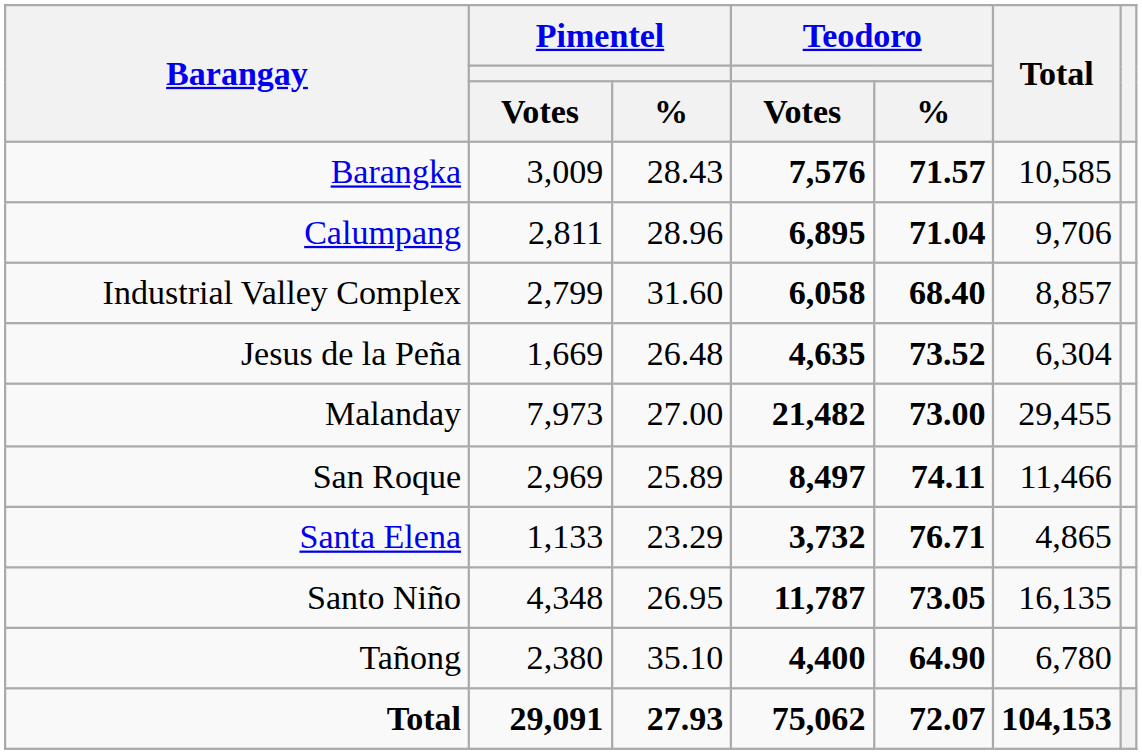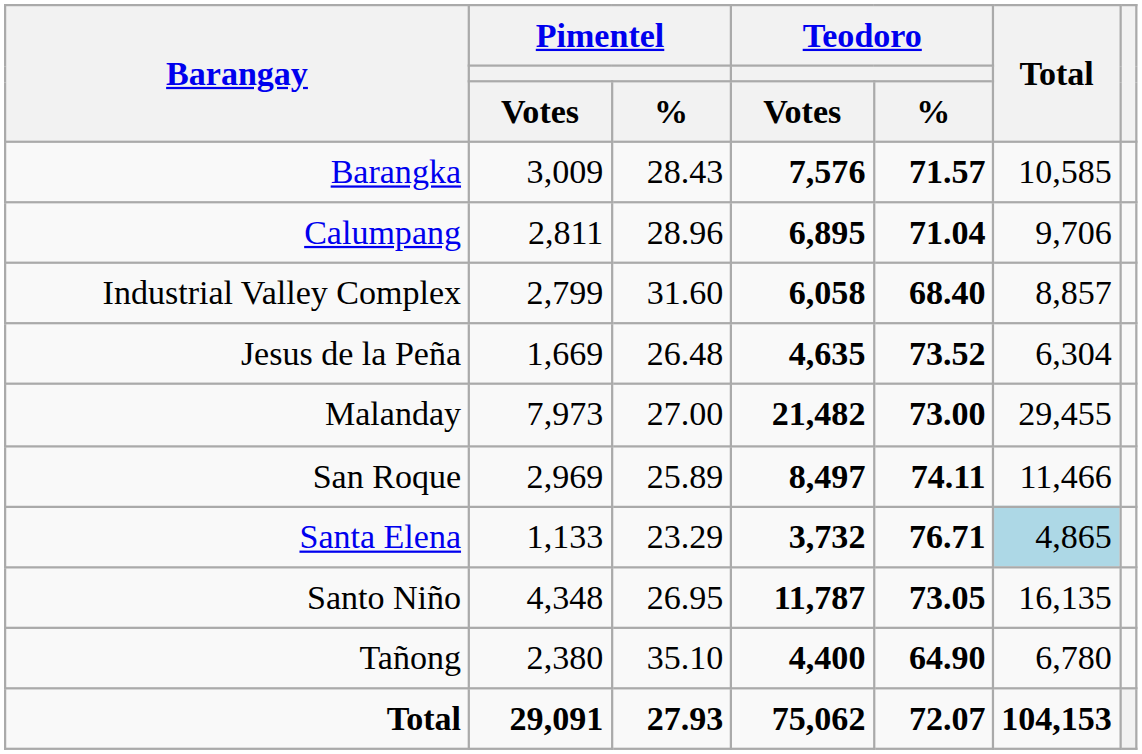(1074, 535) no background -> (1074, 535) lightblue background
